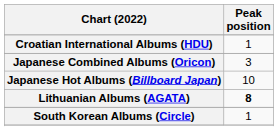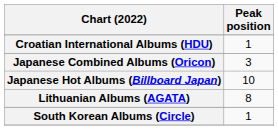(249, 98) bold -> (249, 98) normal
